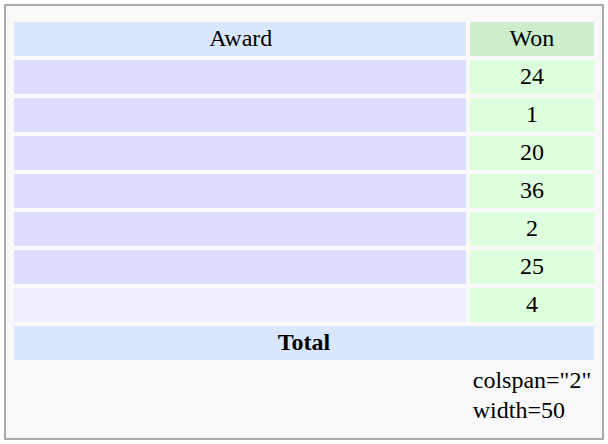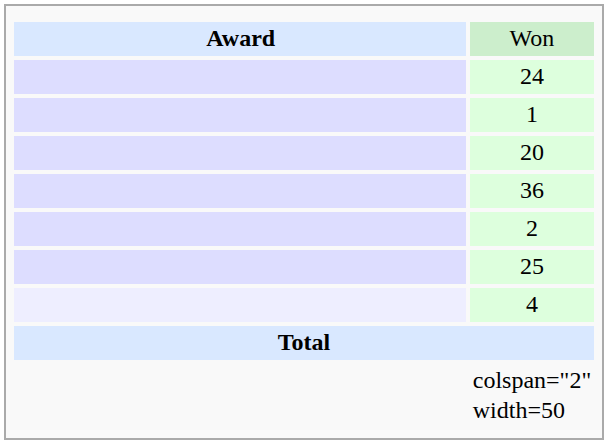(241, 39) normal -> (241, 39) bold
